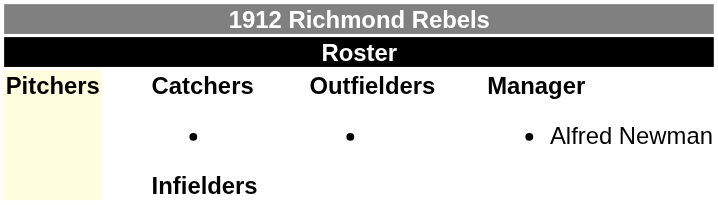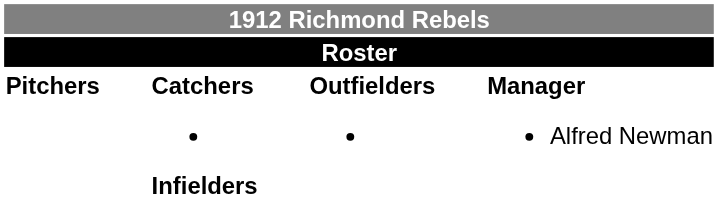(53, 85) lightyellow background -> (53, 85) no background
